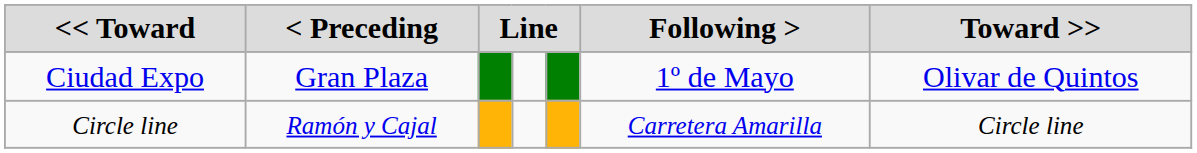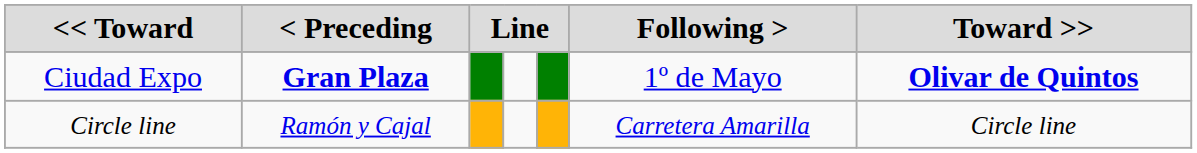(362, 76) normal -> (356, 76) bold
(1031, 76) normal -> (1023, 76) bold
